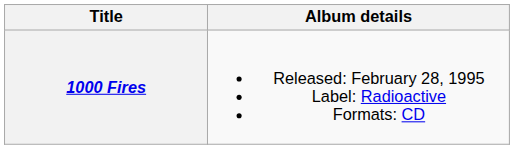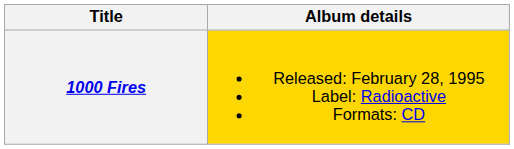(359, 96) no background -> (359, 96) gold background
